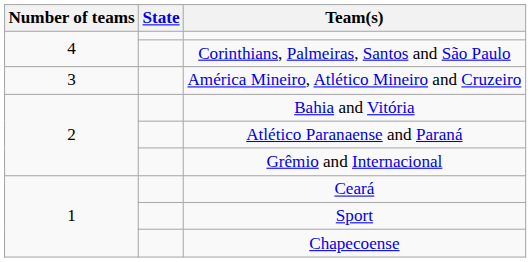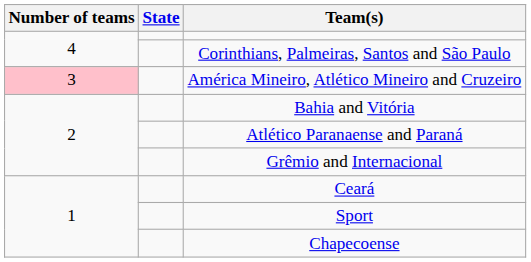(72, 80) no background -> (72, 80) pink background
